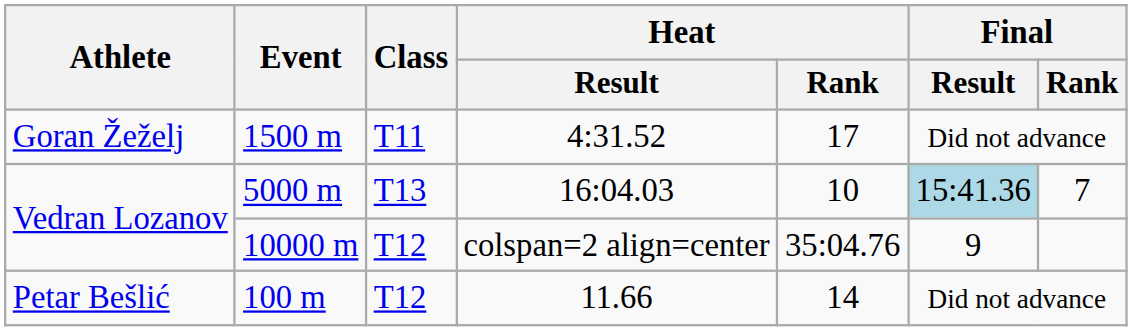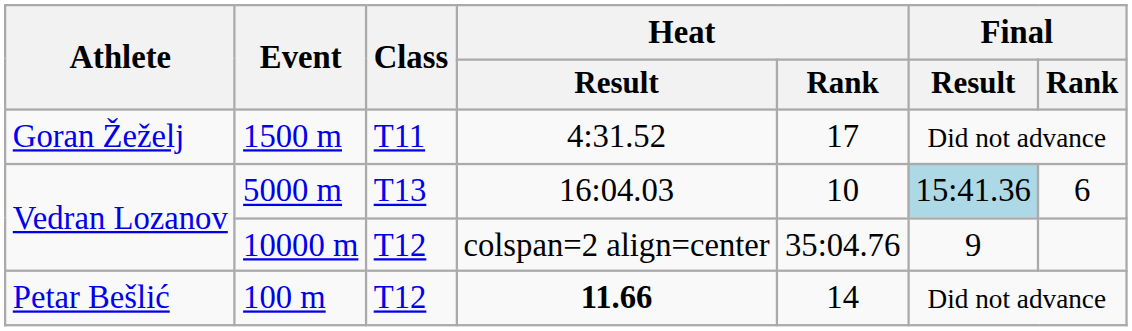(1082, 190) 7 -> (1082, 190) 6
(617, 298) normal -> (617, 298) bold
